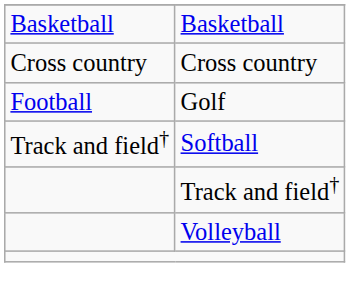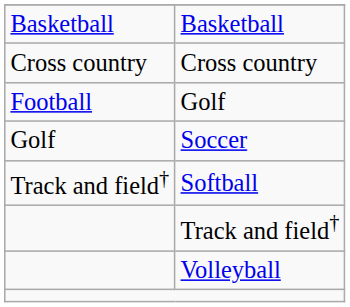+ row: (214, 140)
